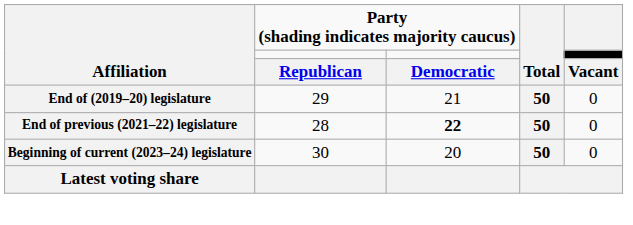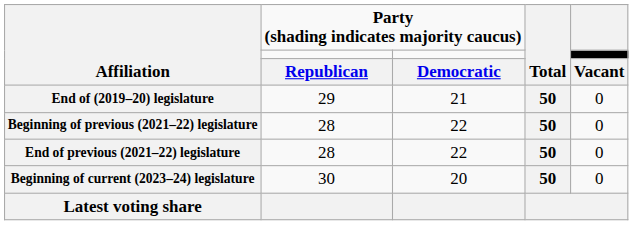+ row: (133, 125)
(453, 125) bold -> (459, 152) normal
